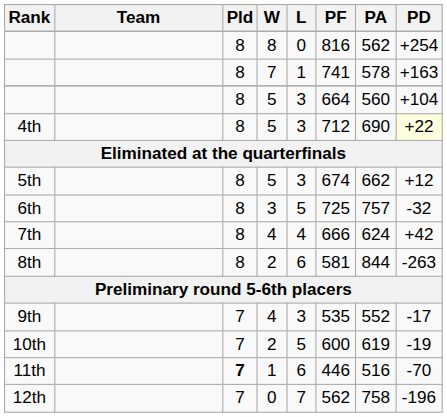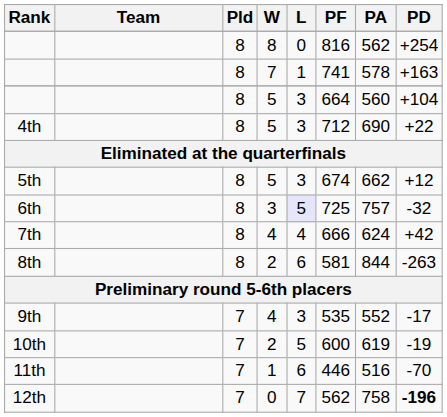(419, 126) lightyellow background -> (419, 126) no background
(301, 208) no background -> (301, 208) lavender background
(240, 371) bold -> (240, 371) normal
(419, 398) normal -> (419, 398) bold
